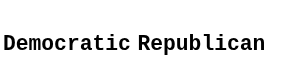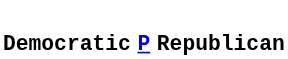+ column: (144, 13)
